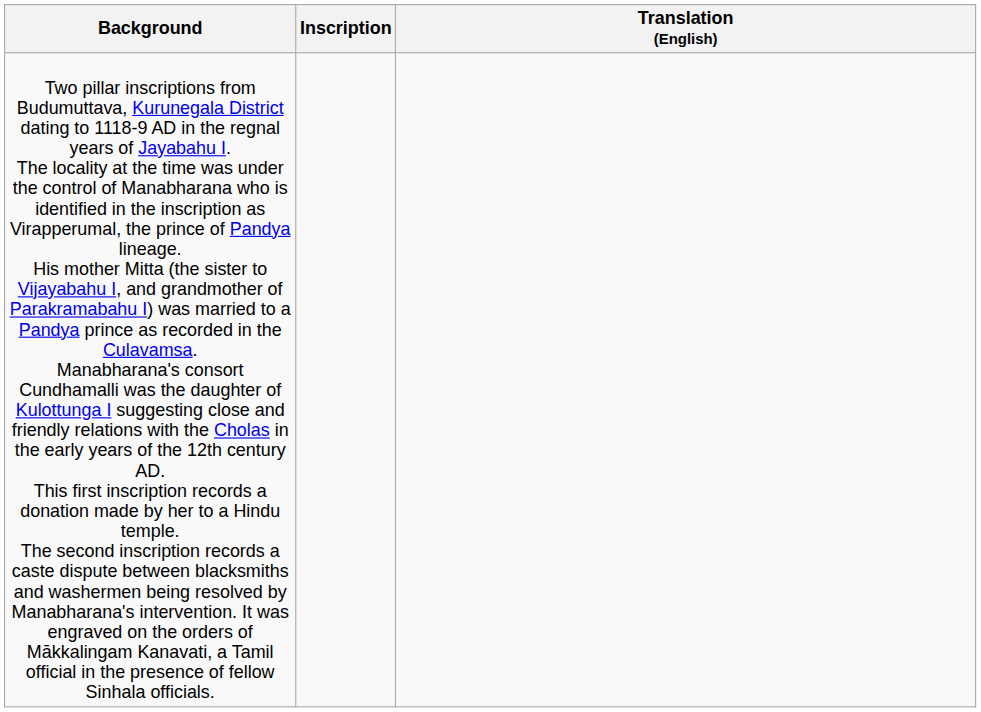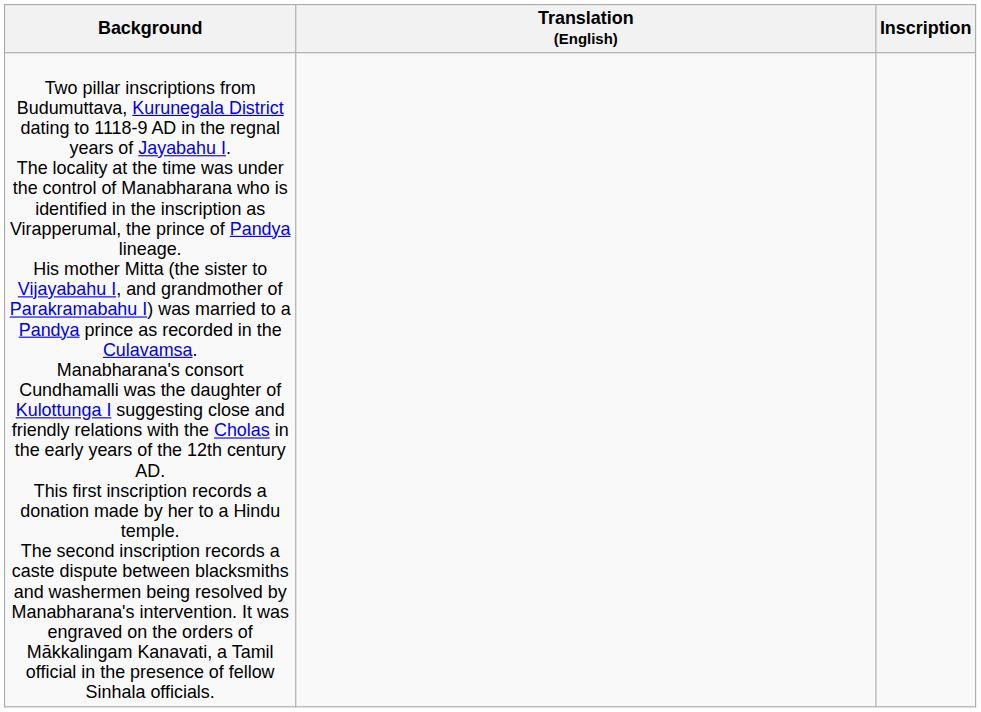columns swapped: (686, 28) <-> (346, 28)
